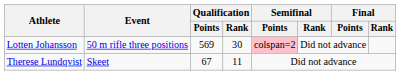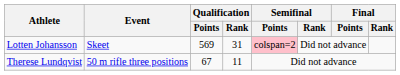(137, 45) 50 m rifle three positions -> (98, 45) Skeet
(237, 45) 30 -> (237, 45) 31
(98, 62) Skeet -> (137, 62) 50 m rifle three positions
